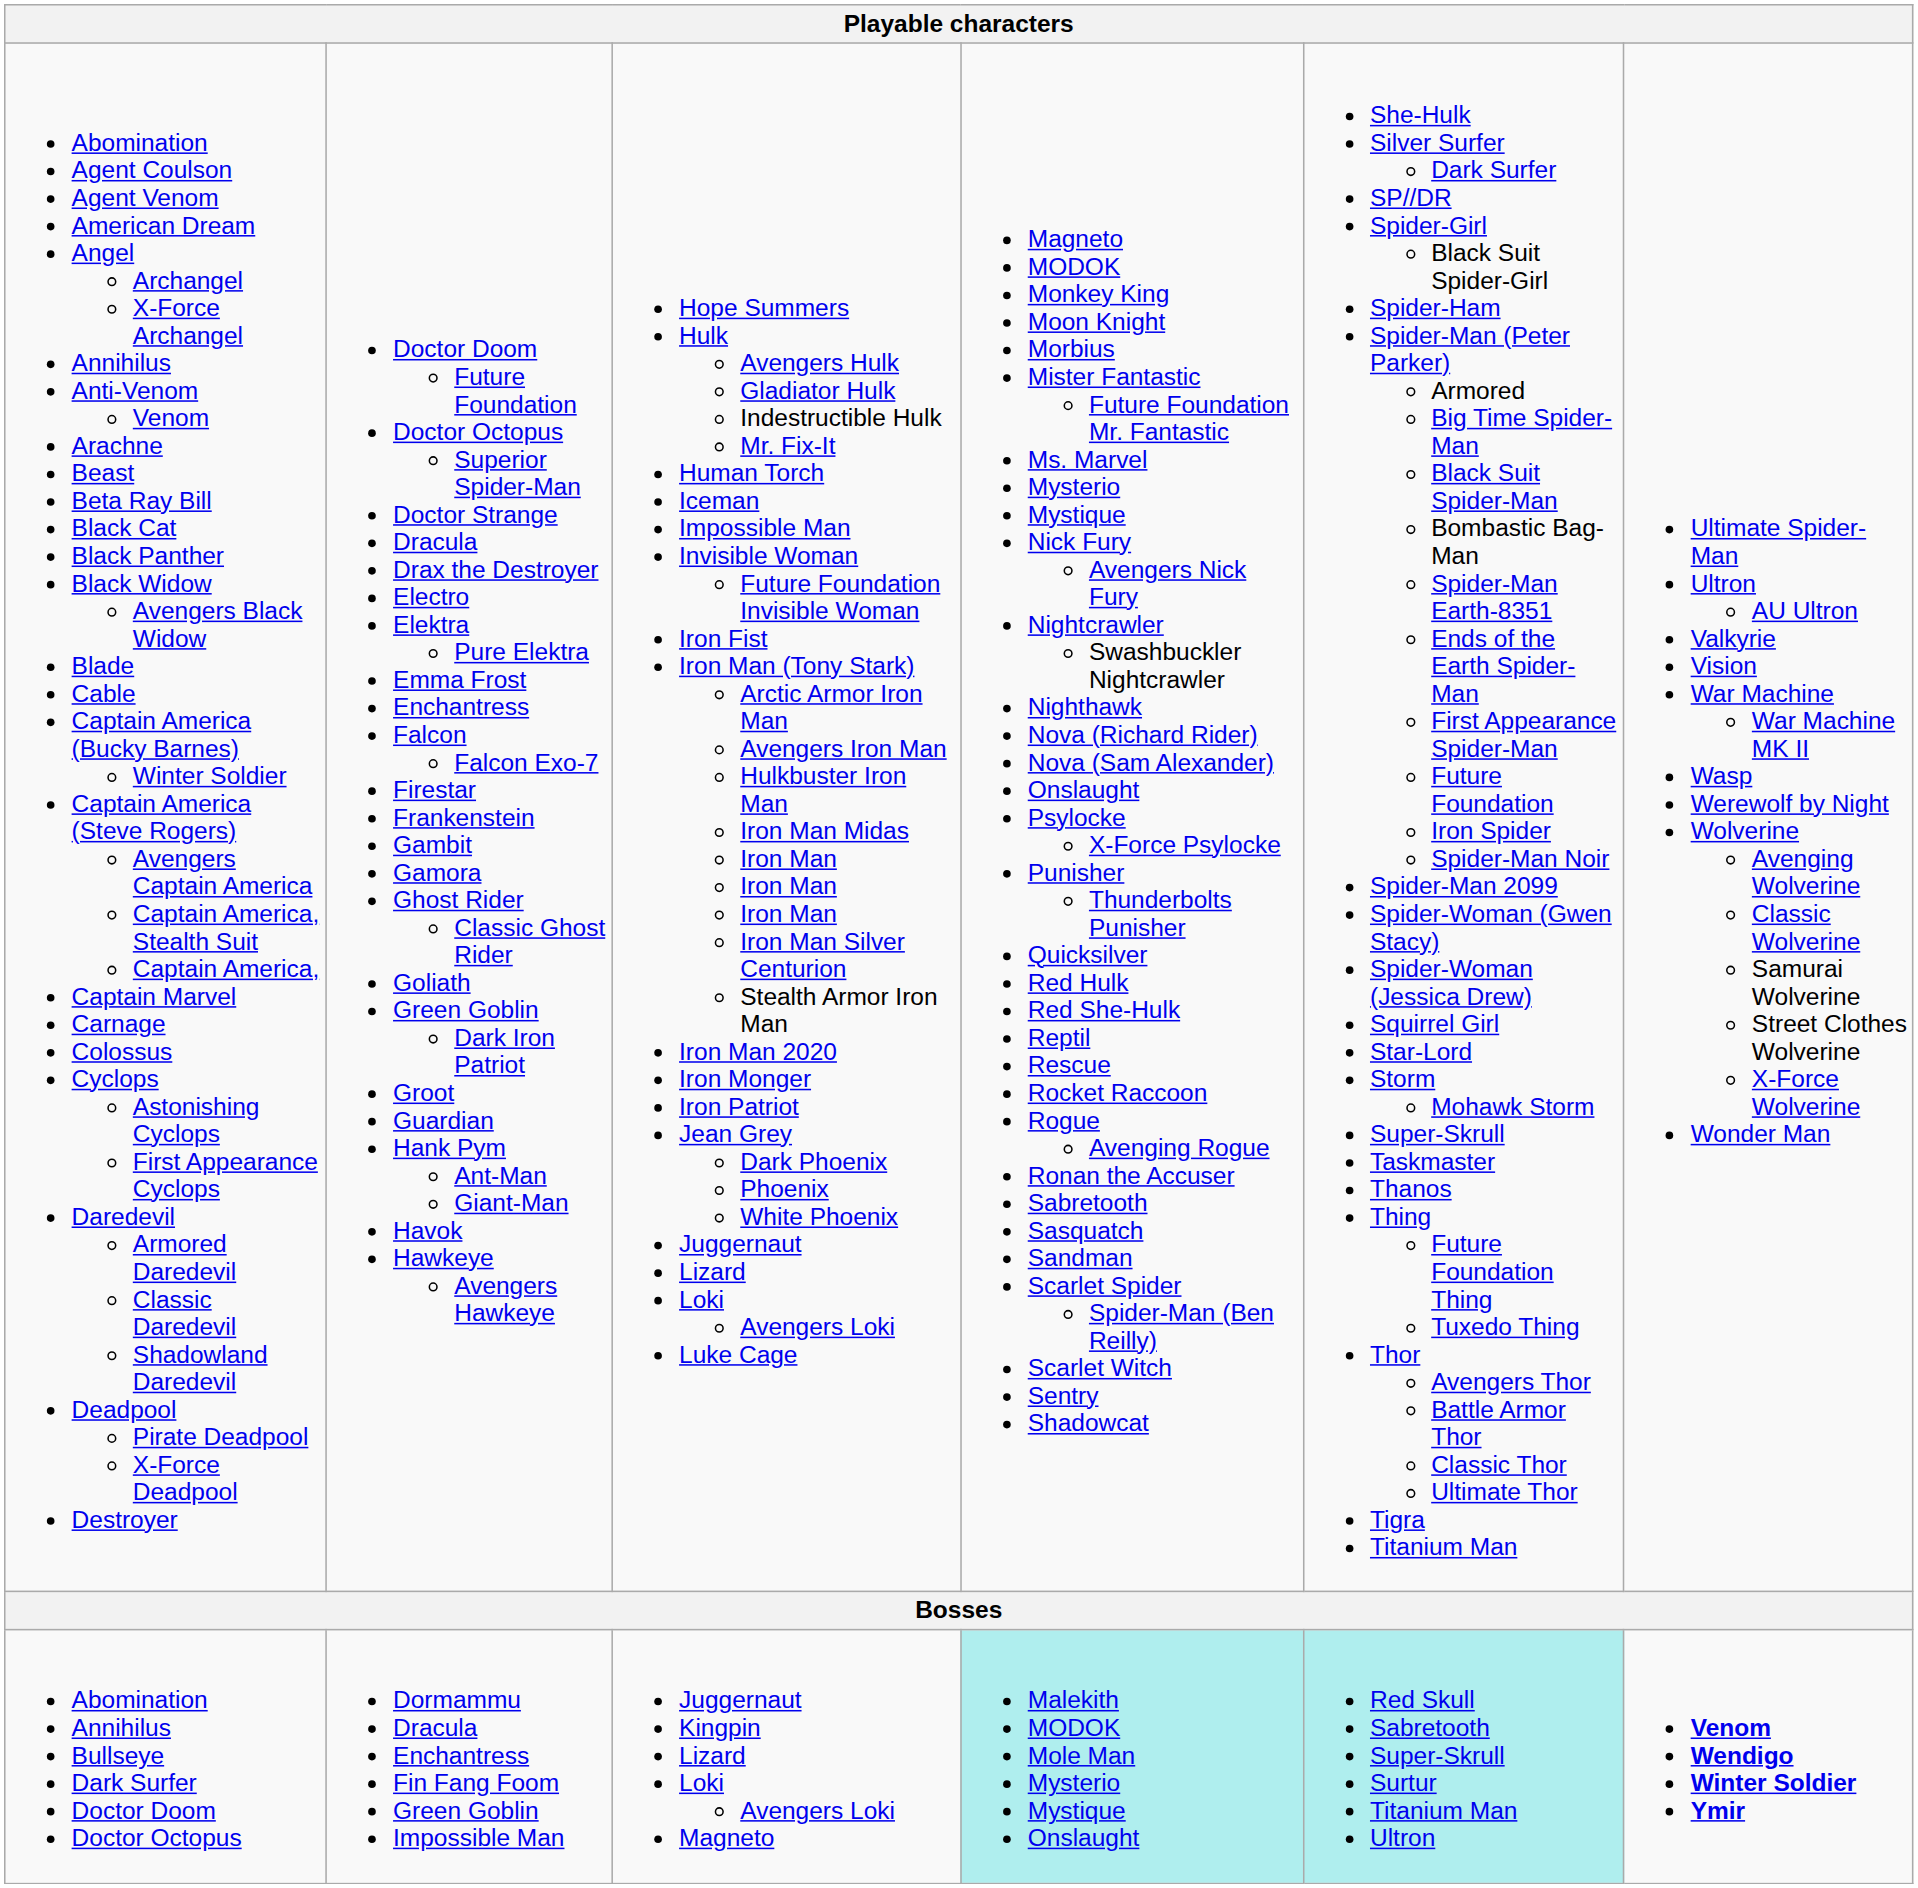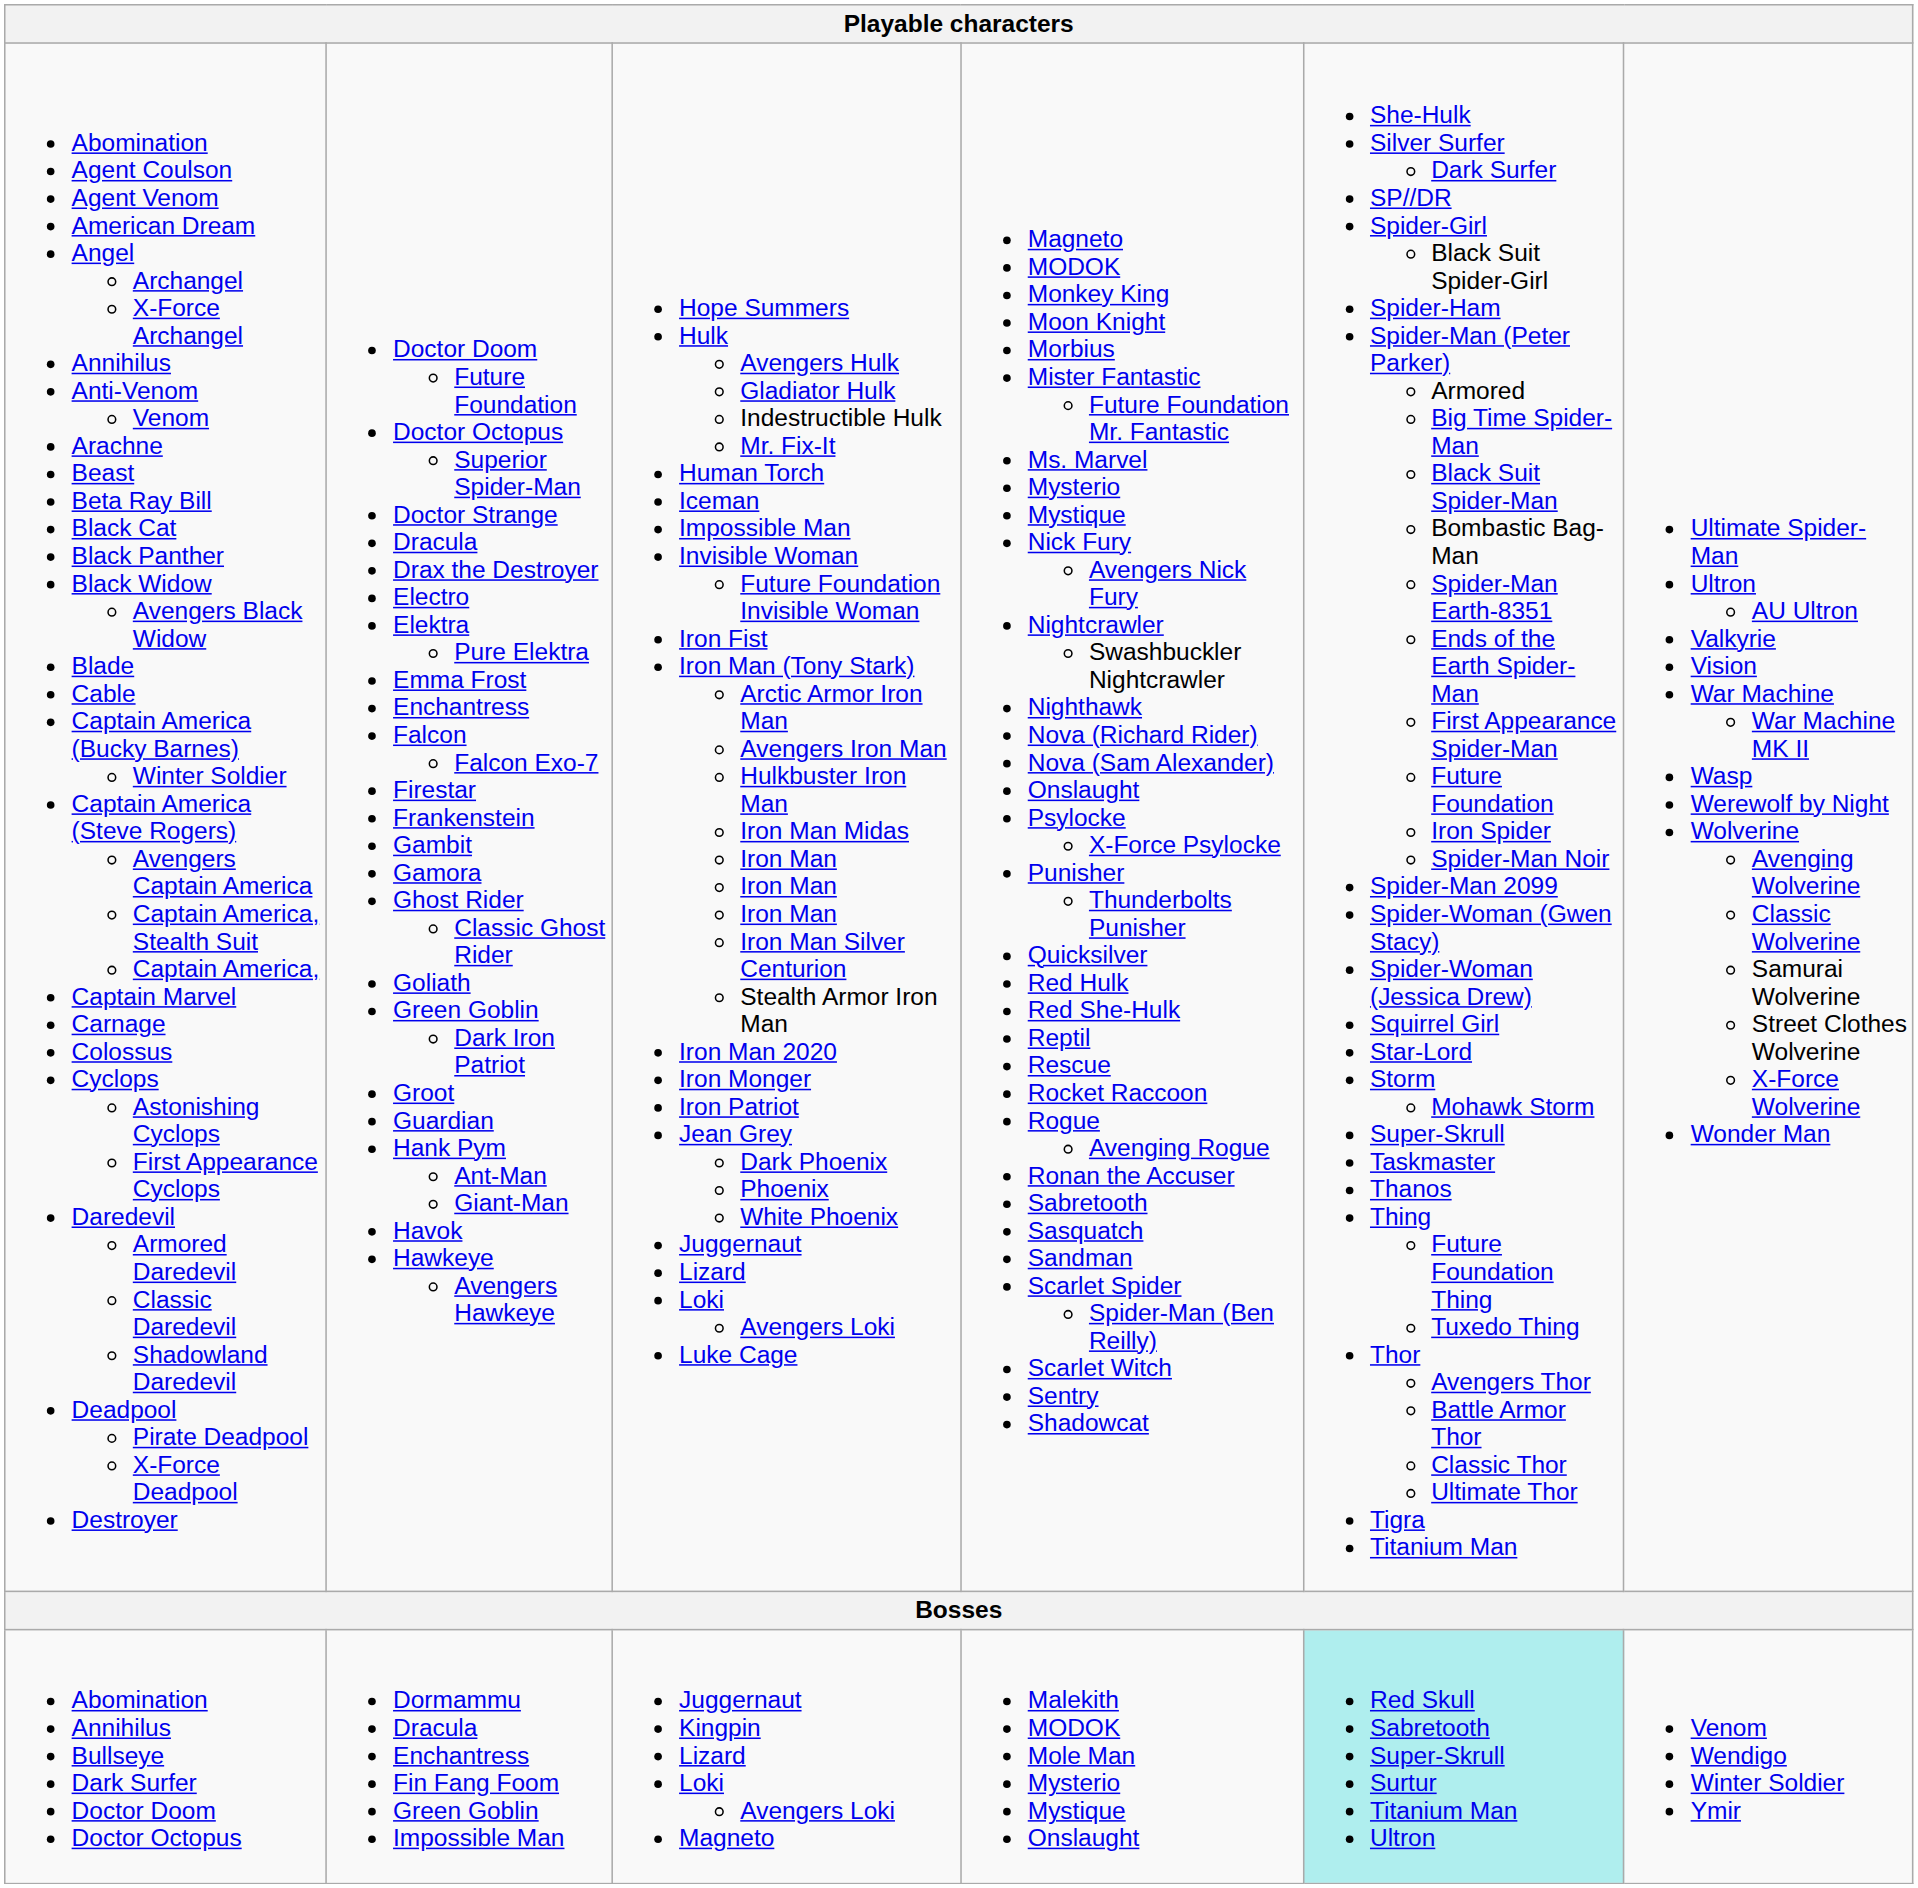(1132, 1770) paleturquoise background -> (1132, 1770) no background
(1768, 1770) bold -> (1768, 1770) normal
